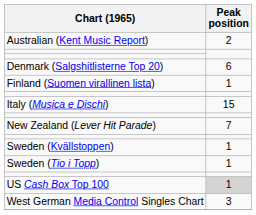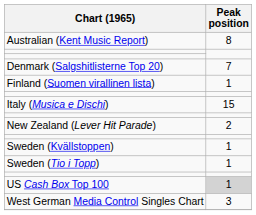(229, 40) 2 -> (229, 40) 8
(229, 67) 6 -> (229, 67) 7
(229, 126) 7 -> (229, 126) 2
